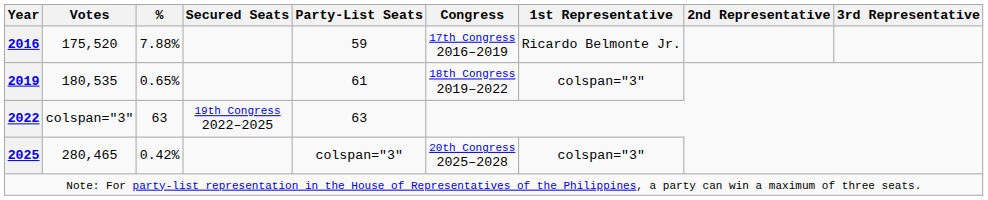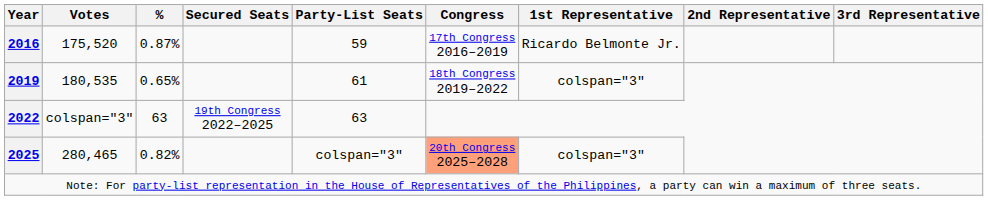(160, 45) 7.88% -> (160, 45) 0.87%
(160, 155) 0.42% -> (160, 155) 0.82%
(472, 156) no background -> (472, 156) lightsalmon background
